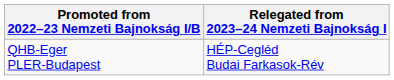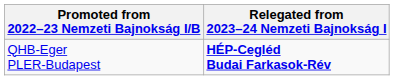(265, 57) normal -> (269, 57) bold
